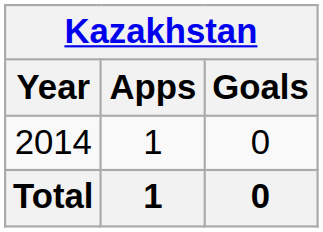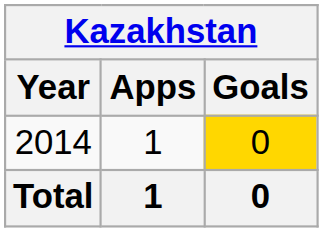(261, 142) no background -> (261, 142) gold background
